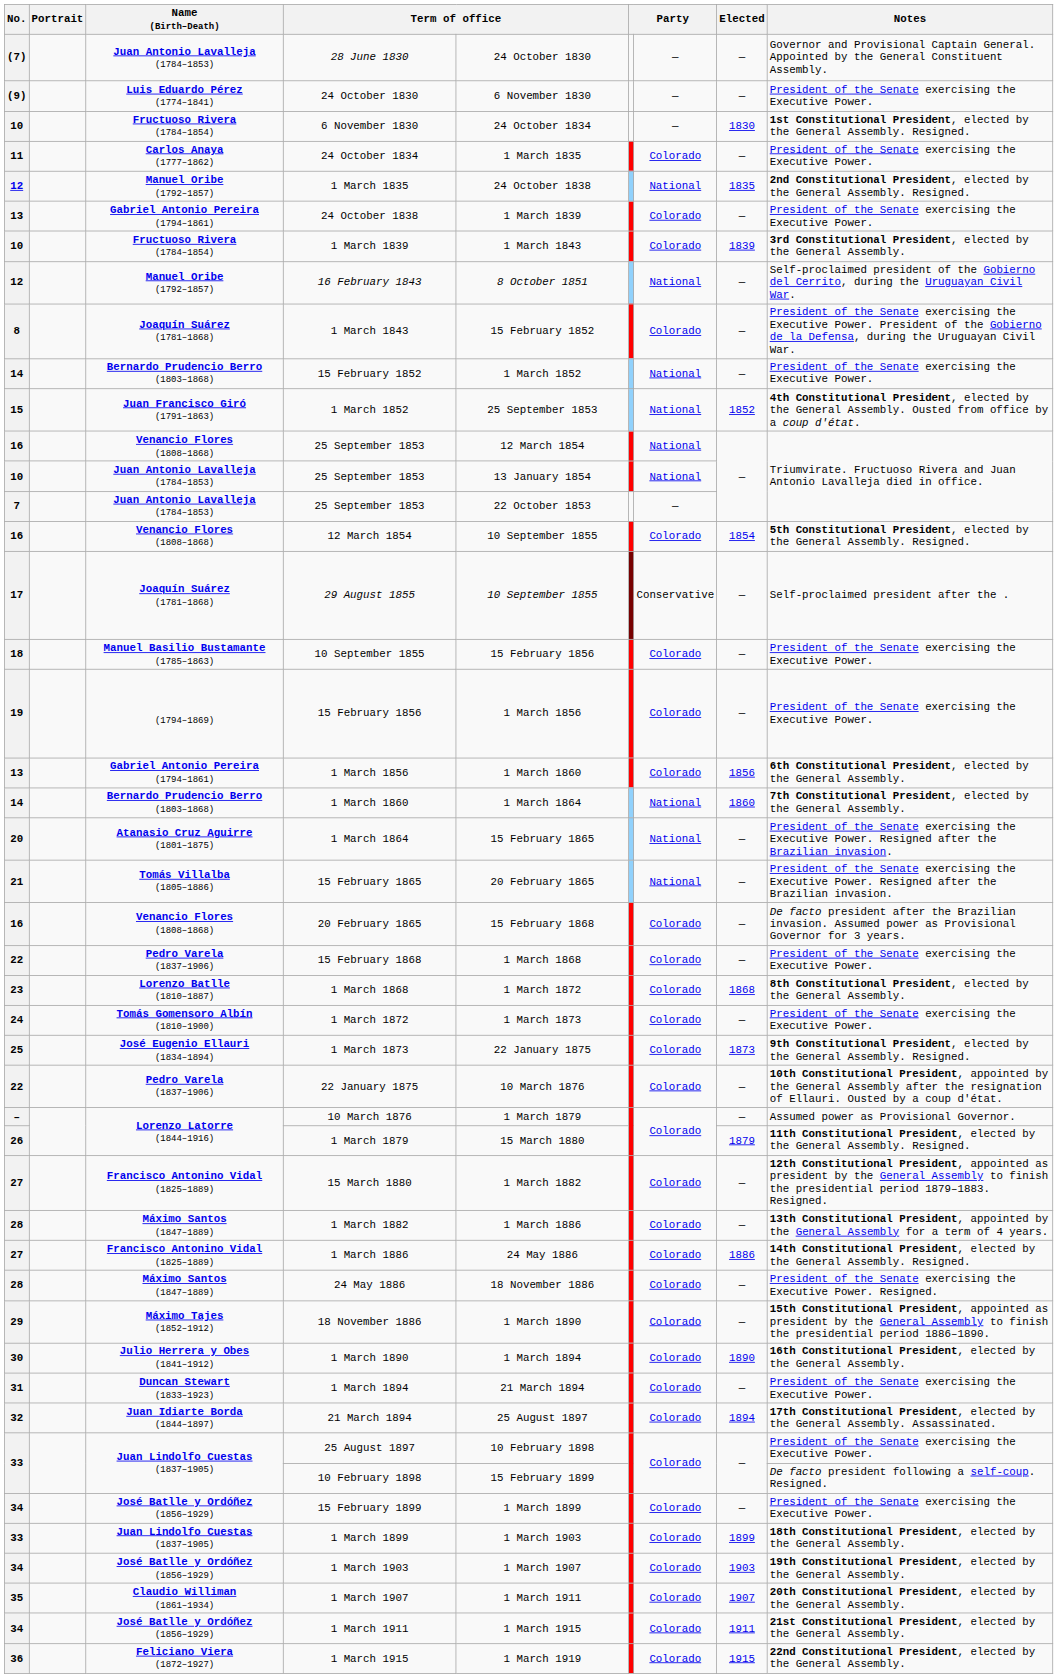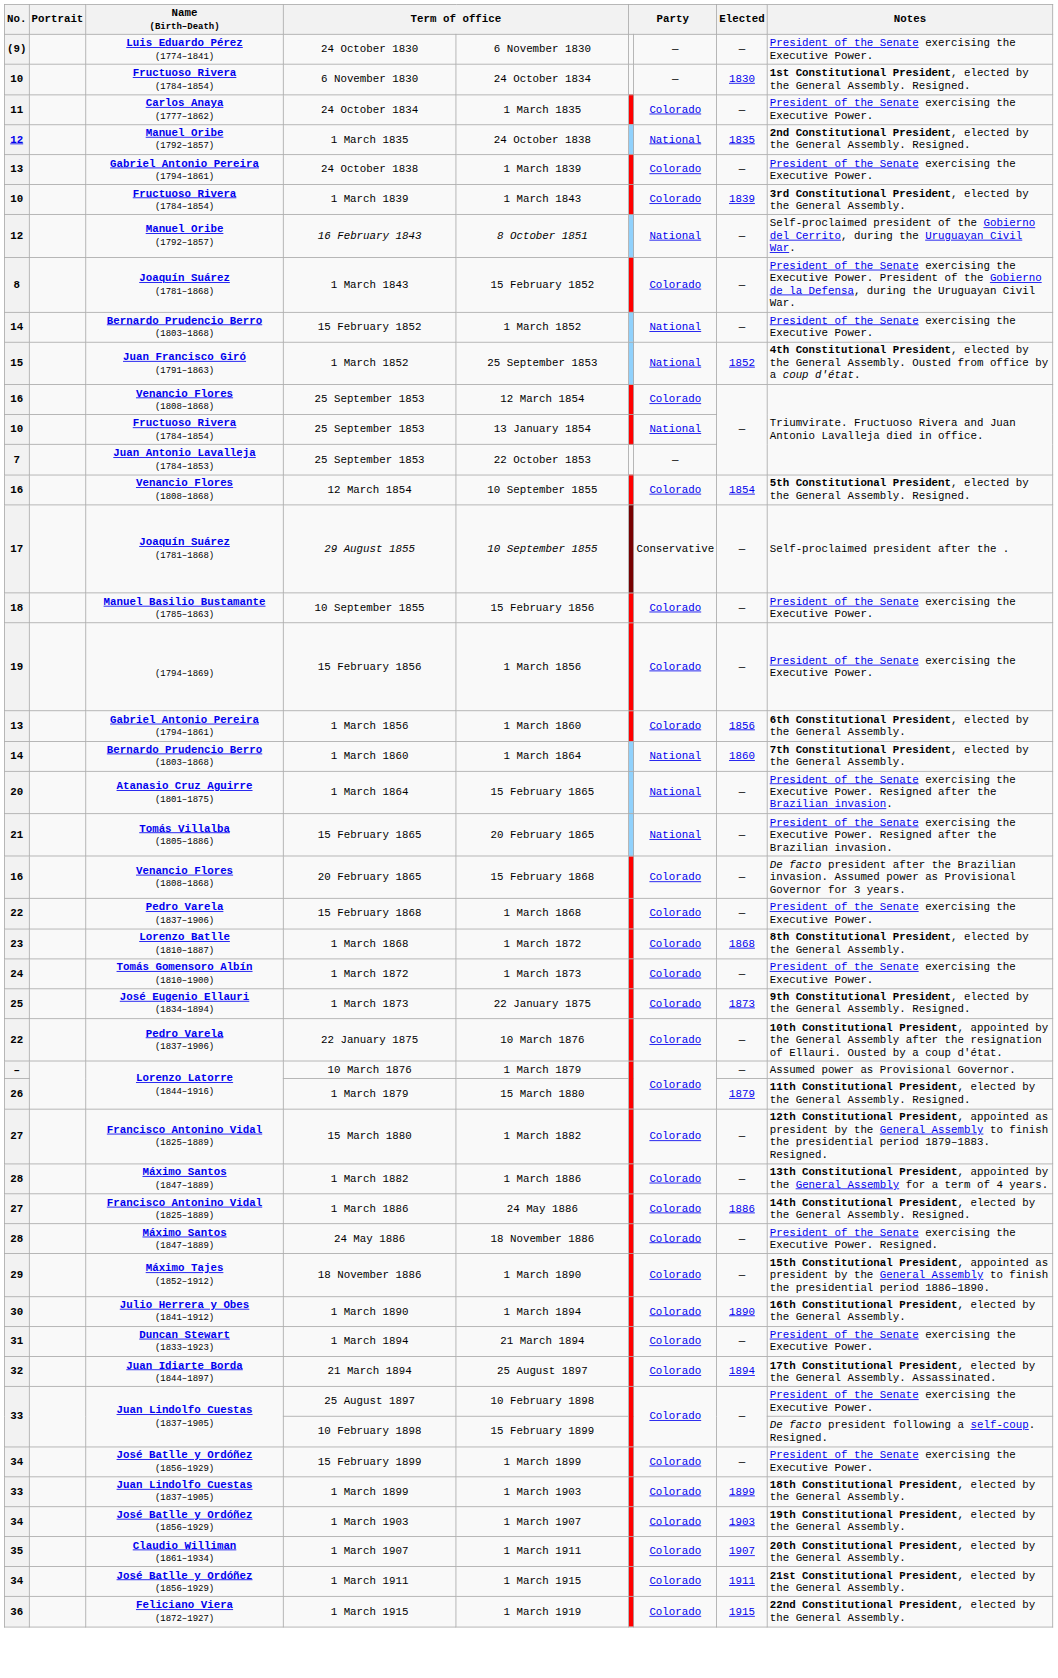- row: (17, 58)
(675, 446) National -> (675, 400) Colorado
(185, 476) Juan Antonio Lavalleja (1784–1853) -> (185, 429) Fructuoso Rivera (1784–1854)
